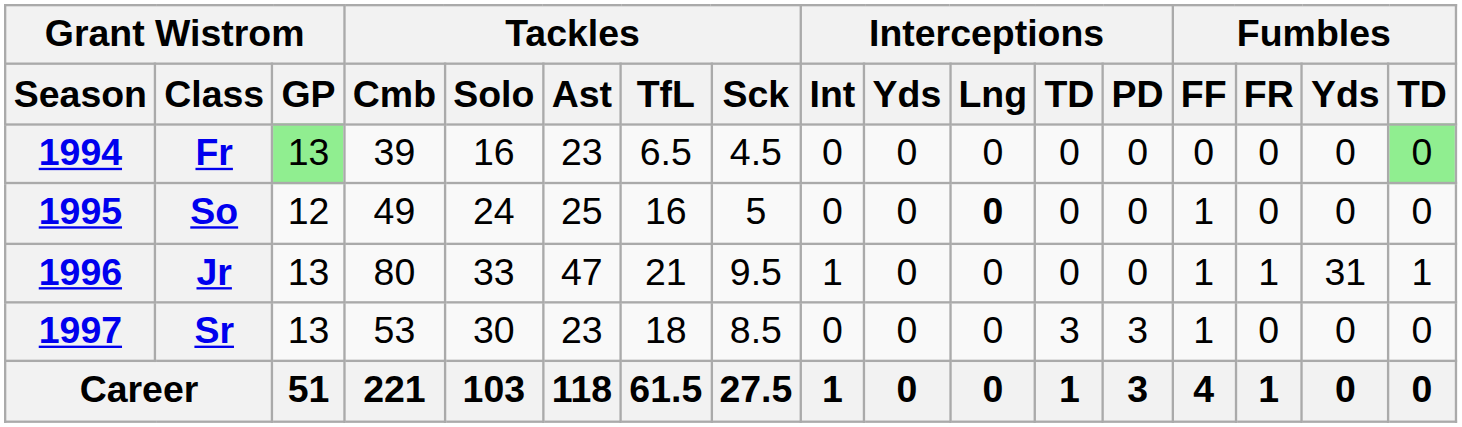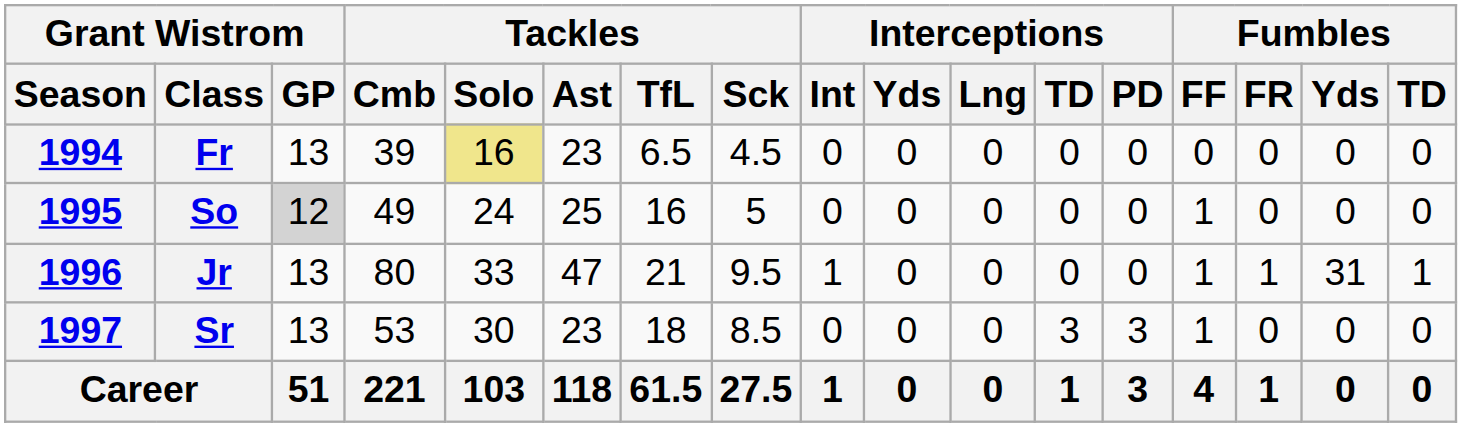(308, 152) lightgreen background -> (308, 152) no background
(494, 152) no background -> (494, 152) khaki background
(1422, 152) lightgreen background -> (1422, 152) no background
(308, 212) no background -> (308, 212) lightgrey background
(993, 212) bold -> (993, 212) normal
